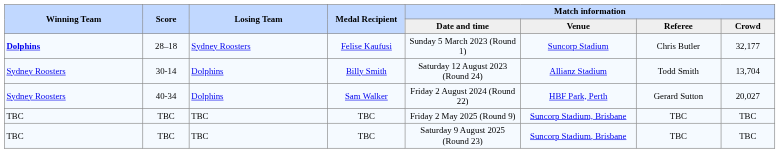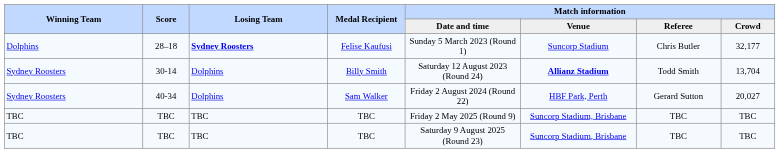(23, 46) bold -> (23, 46) normal
(221, 46) normal -> (222, 46) bold
(578, 71) normal -> (578, 71) bold
